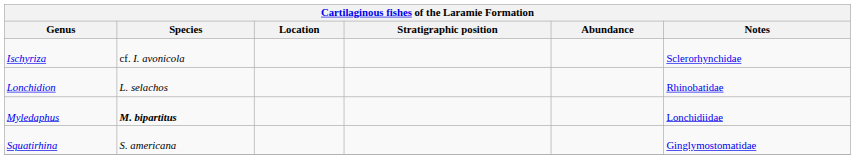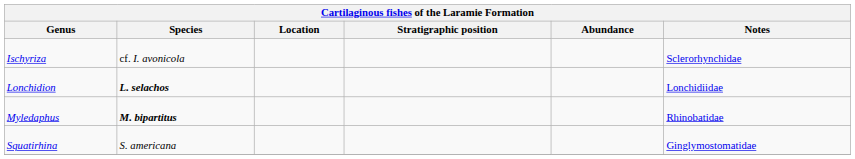(144, 88) normal -> (144, 88) bold
(695, 88) Rhinobatidae -> (695, 88) Lonchidiidae
(695, 117) Lonchidiidae -> (695, 117) Rhinobatidae
